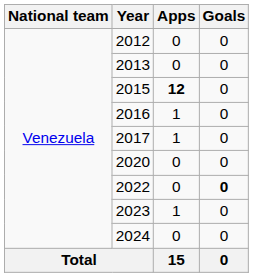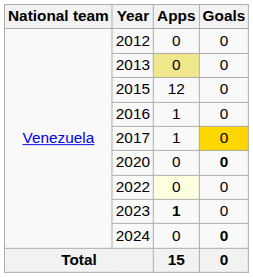(176, 65) no background -> (176, 65) khaki background
(176, 89) bold -> (176, 89) normal
(224, 138) no background -> (224, 138) gold background
(224, 162) normal -> (224, 162) bold
(176, 187) no background -> (176, 187) lightyellow background
(224, 187) bold -> (224, 187) normal
(176, 211) normal -> (176, 211) bold
(224, 235) normal -> (224, 235) bold
